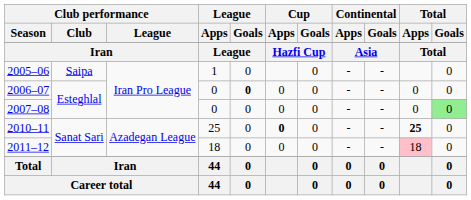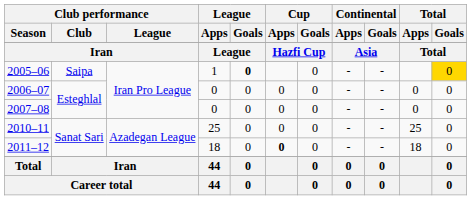(248, 71) normal -> (248, 71) bold
(449, 71) no background -> (449, 71) gold background
(248, 90) bold -> (248, 90) normal
(449, 109) lightgreen background -> (449, 109) no background
(281, 128) bold -> (281, 128) normal
(416, 128) bold -> (416, 128) normal
(281, 147) normal -> (281, 147) bold
(416, 147) pink background -> (416, 147) no background
